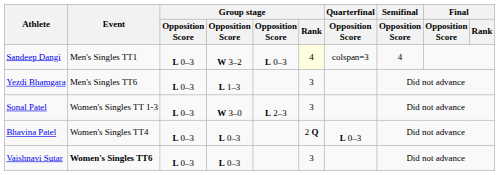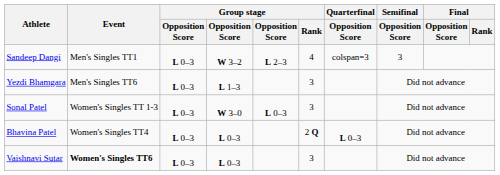(276, 62) L 0–3 -> (276, 62) L 2–3
(312, 57) lightyellow background -> (312, 57) no background
(400, 57) 4 -> (400, 57) 3
(276, 113) L 2–3 -> (276, 113) L 0–3
